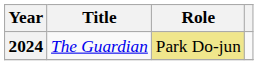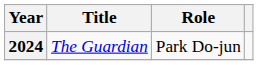(198, 45) khaki background -> (198, 45) no background
